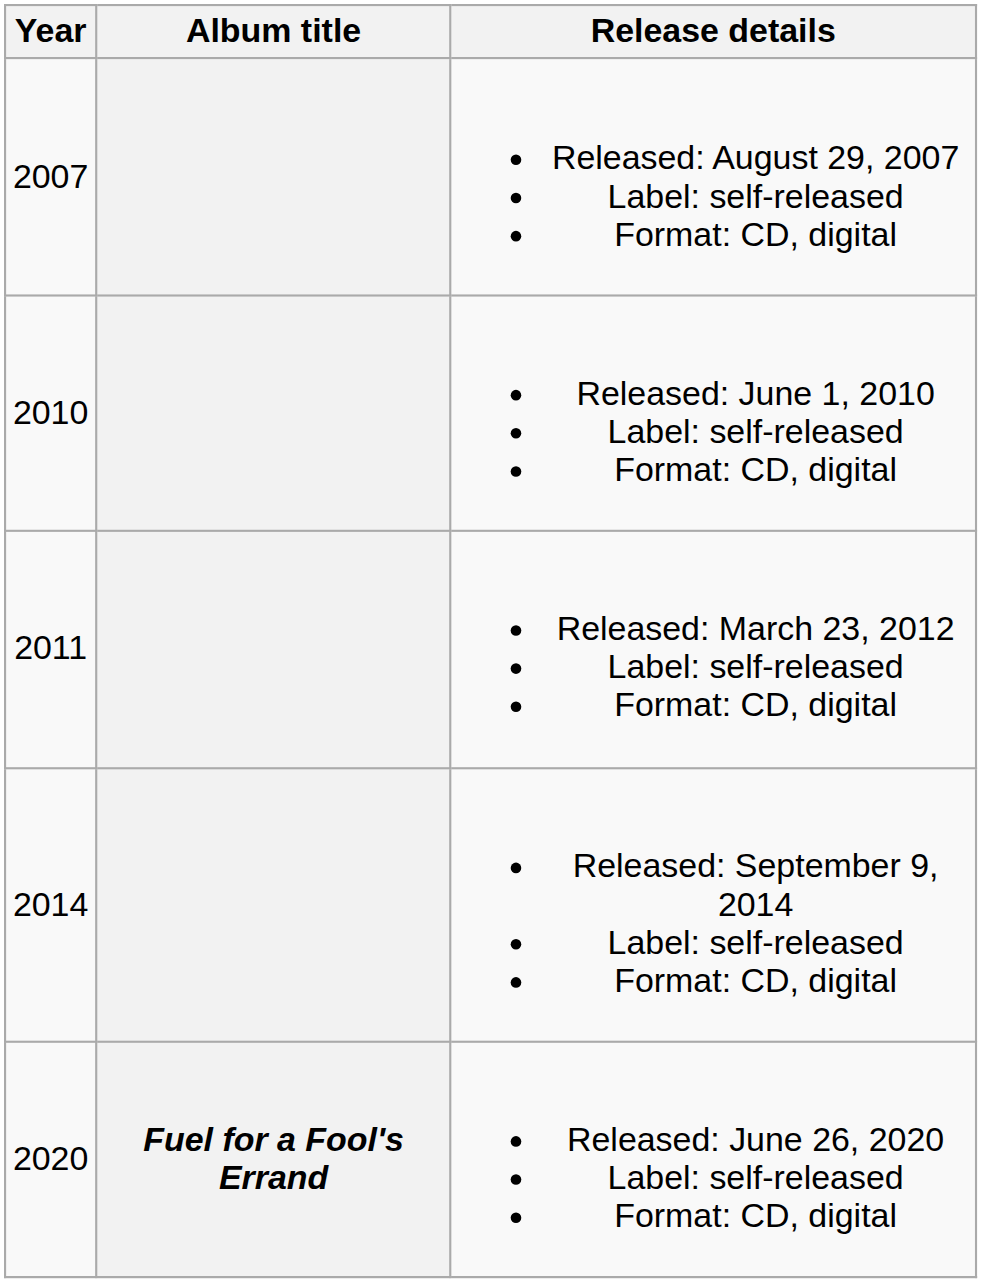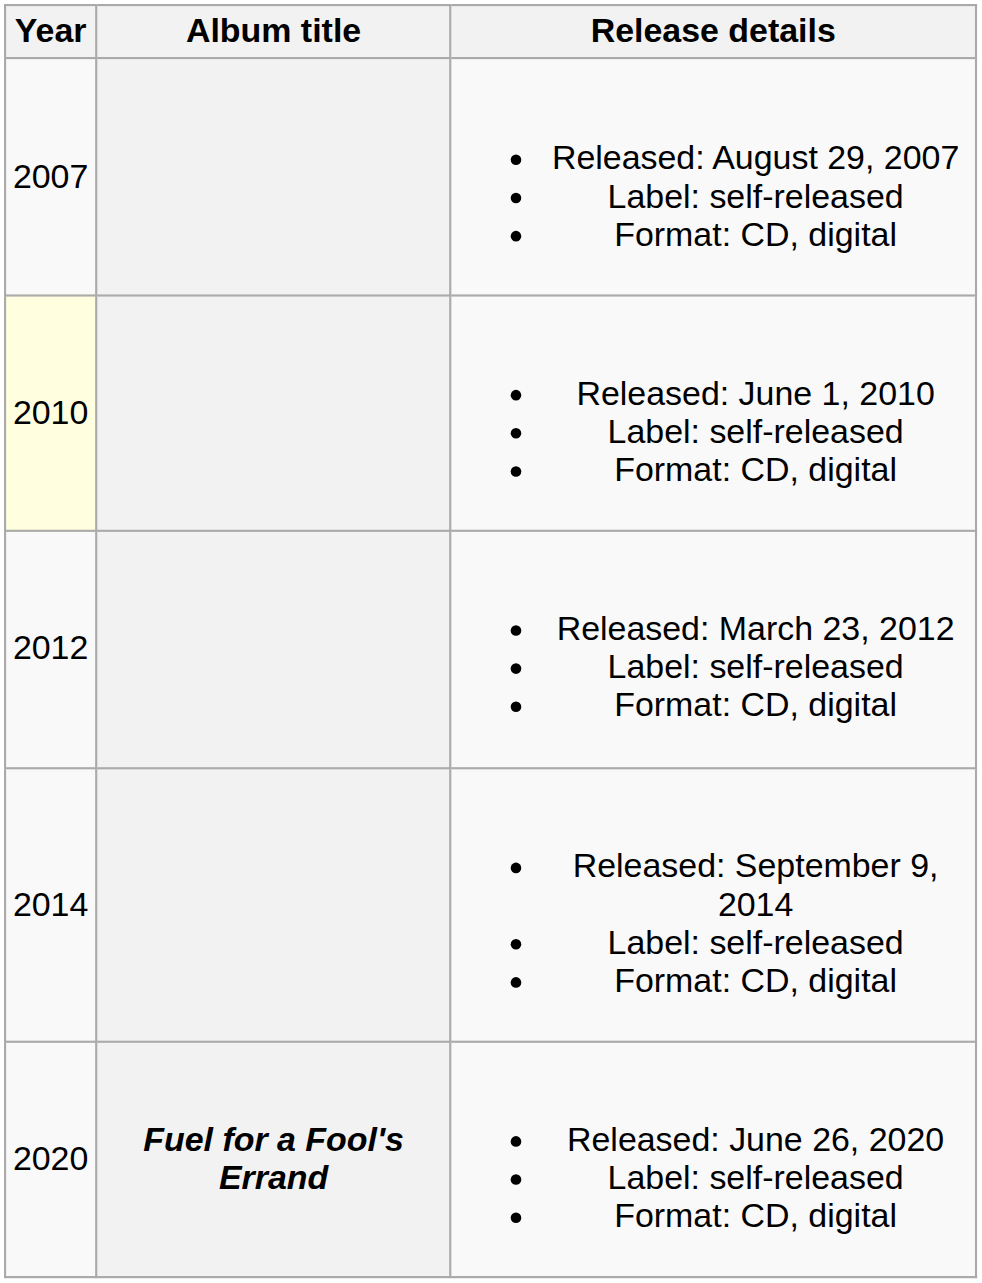(51, 412) no background -> (51, 412) lightyellow background
(51, 648) 2011 -> (51, 648) 2012
